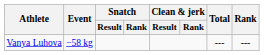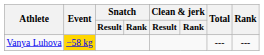(80, 43) no background -> (80, 43) gold background
